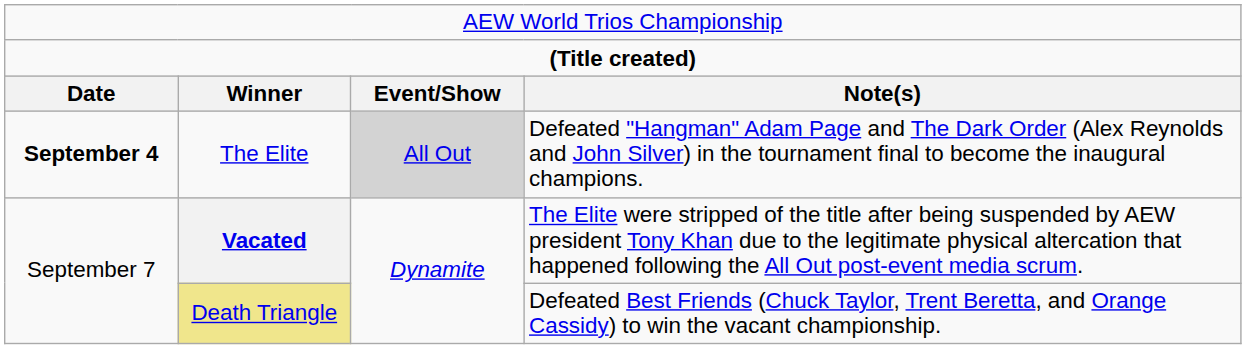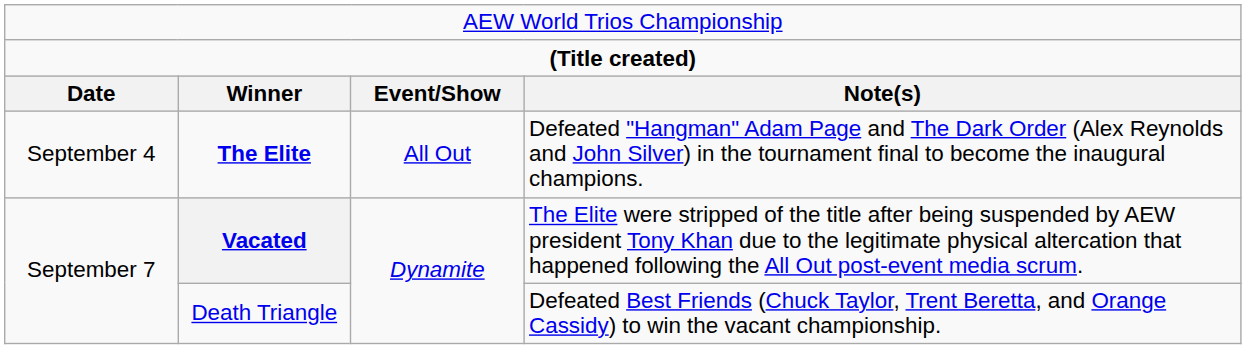(91, 154) bold -> (91, 154) normal
(264, 154) normal -> (264, 154) bold
(437, 154) lightgrey background -> (437, 154) no background
(264, 313) khaki background -> (264, 313) no background
